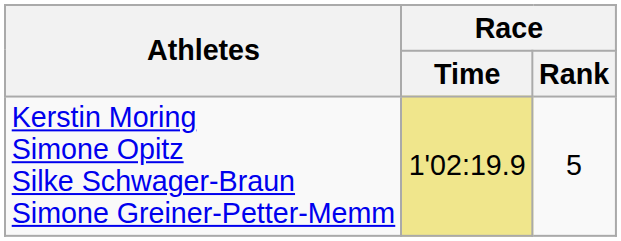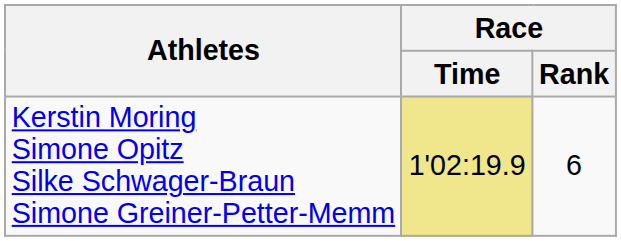(574, 166) 5 -> (574, 166) 6
